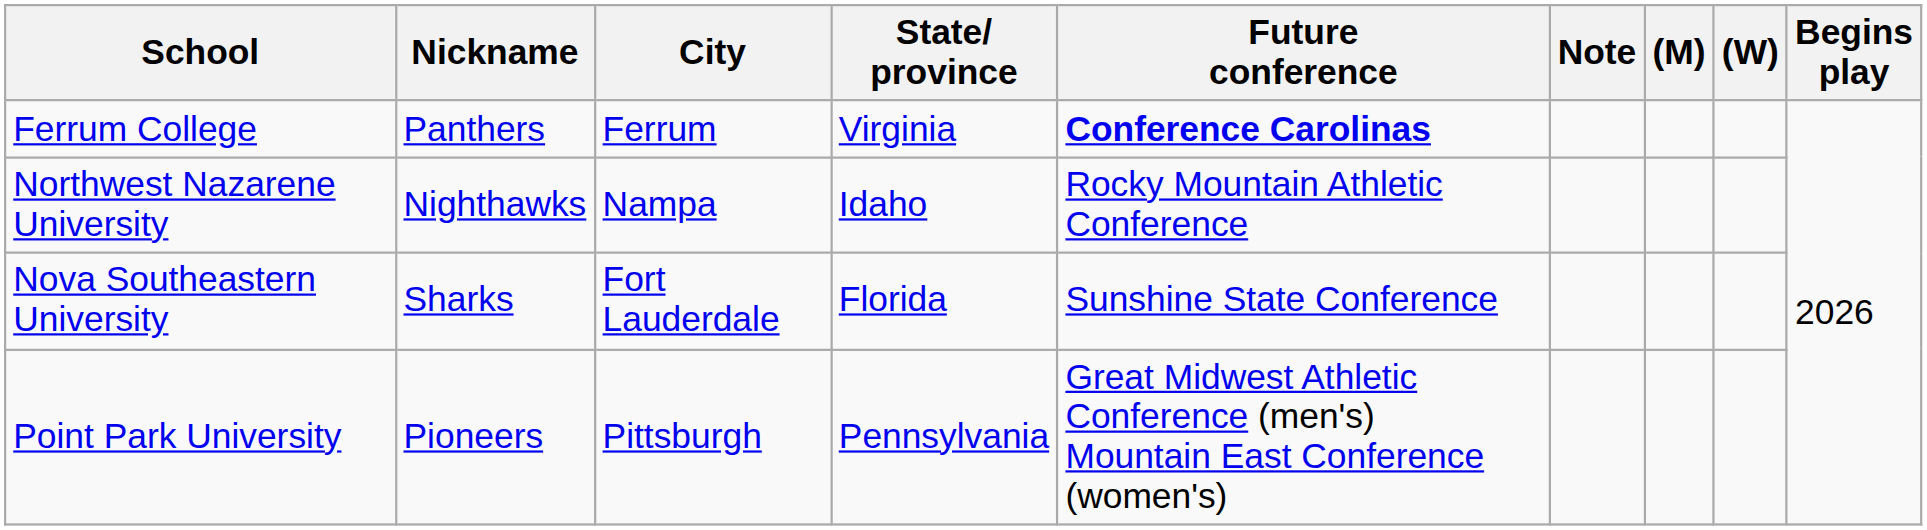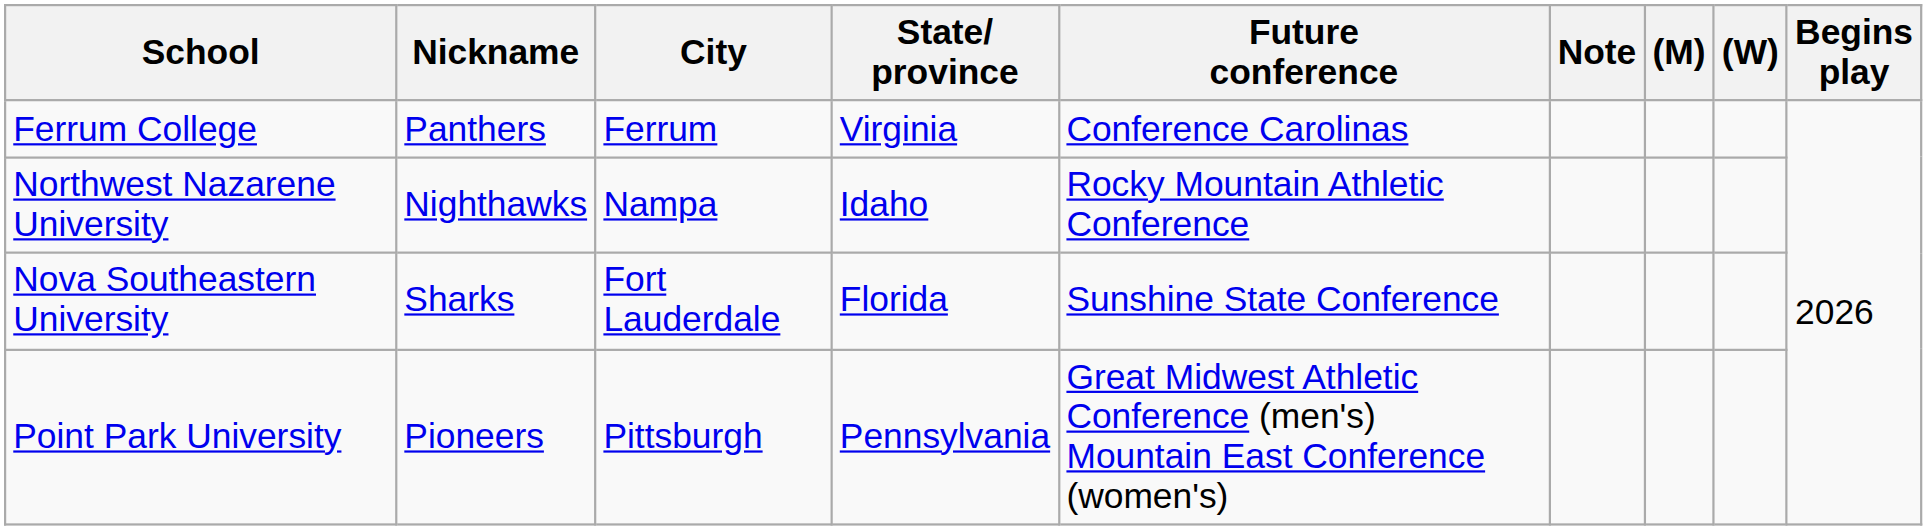(1248, 128) bold -> (1237, 128) normal
